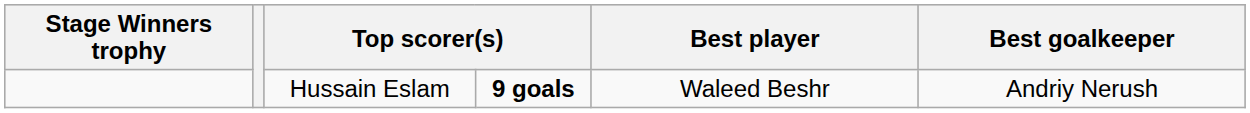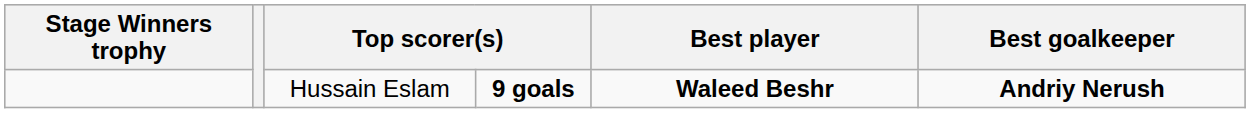(755, 89) normal -> (755, 89) bold
(1082, 89) normal -> (1082, 89) bold
